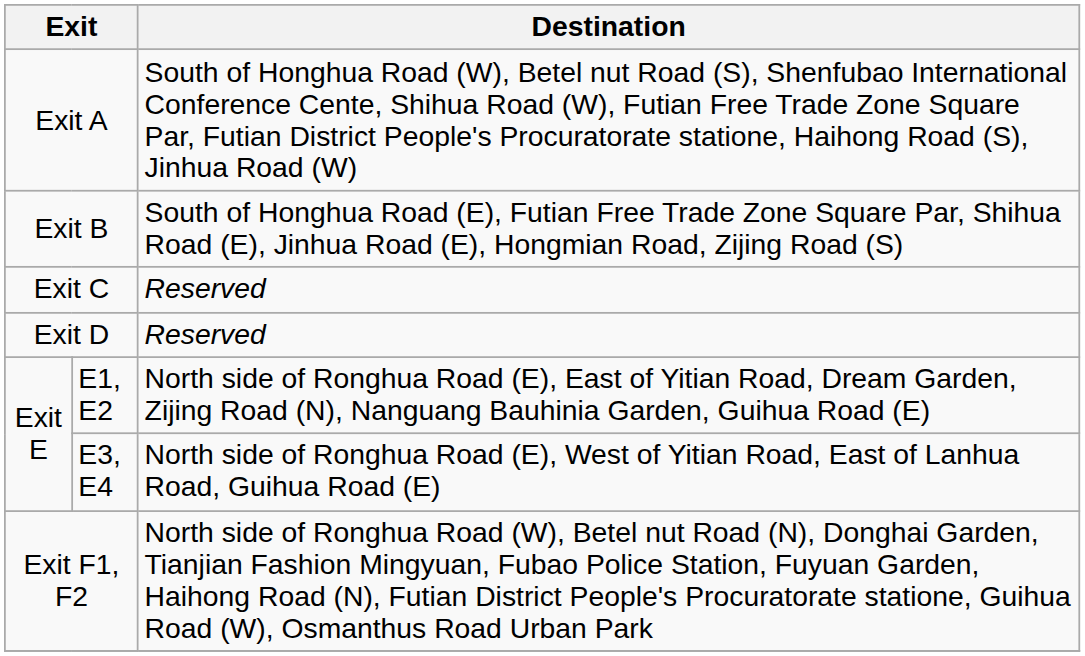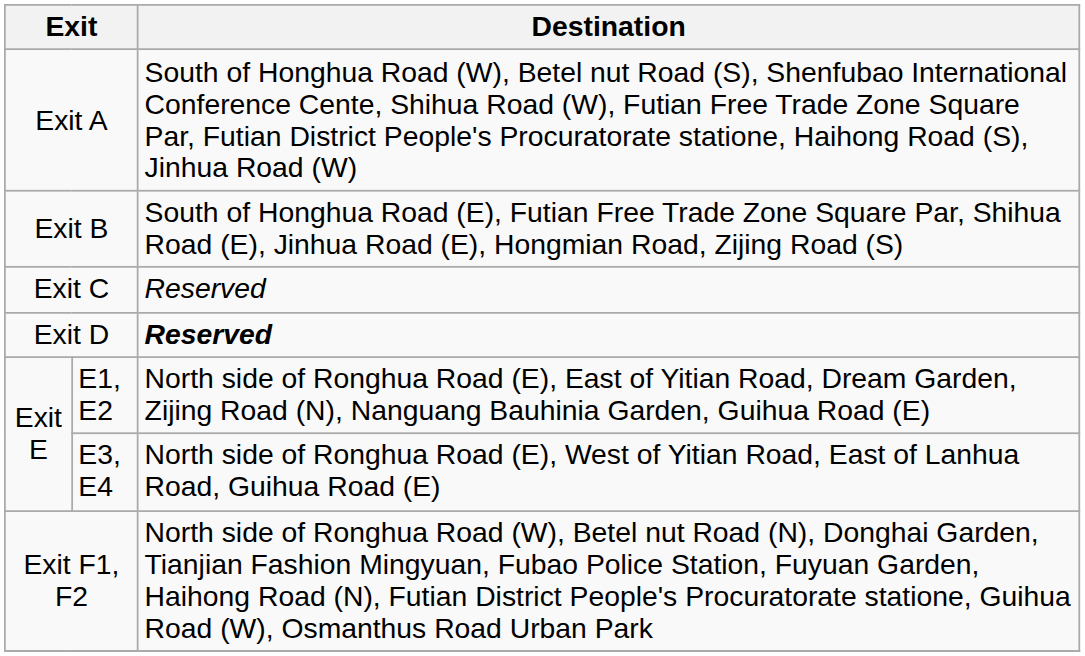(205, 334) normal -> (208, 334) bold
